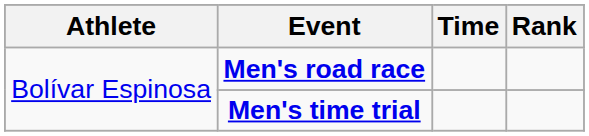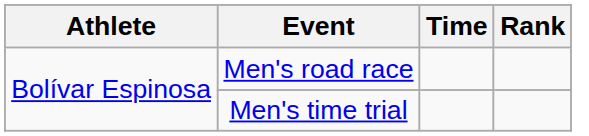(324, 68) bold -> (318, 68) normal
(324, 111) bold -> (318, 111) normal
